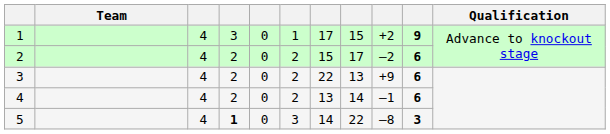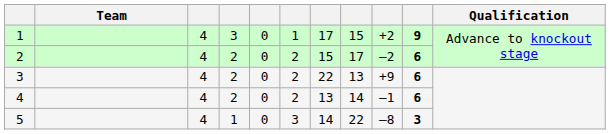(234, 119) bold -> (234, 119) normal
